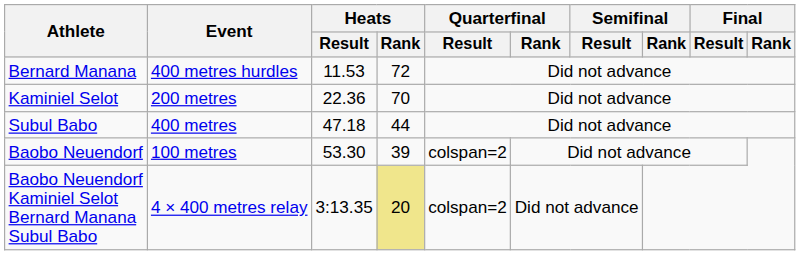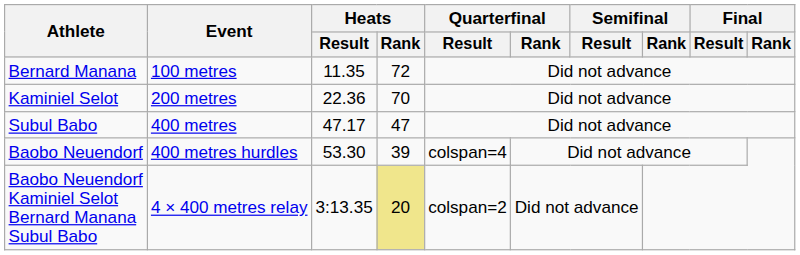(224, 71) 400 metres hurdles -> (194, 71) 100 metres
(344, 71) 11.53 -> (344, 71) 11.35
(344, 125) 47.18 -> (344, 125) 47.17
(400, 125) 44 -> (400, 125) 47
(194, 152) 100 metres -> (224, 152) 400 metres hurdles
(467, 152) colspan=2 -> (467, 152) colspan=4
